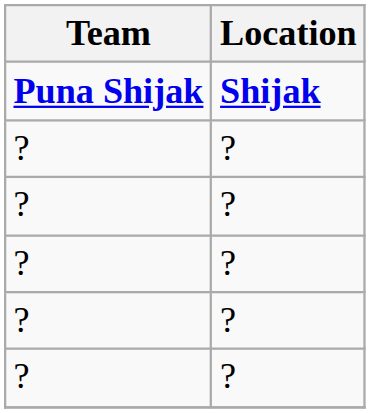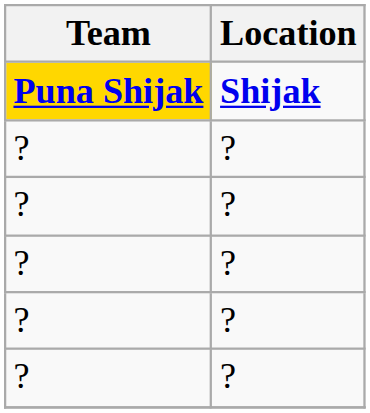(108, 90) no background -> (108, 90) gold background
